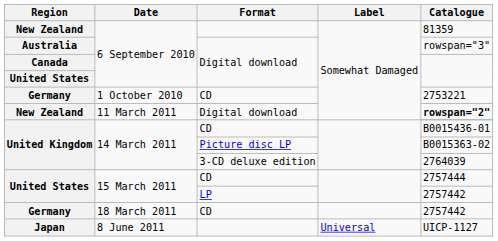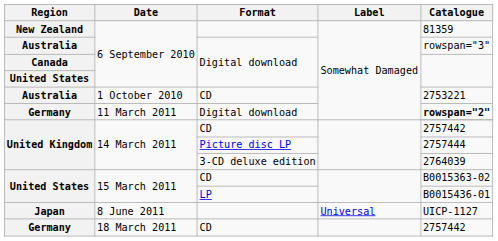(50, 95) Germany -> (50, 95) Australia
(50, 112) New Zealand -> (50, 112) Germany
(457, 128) B0015436-01 -> (444, 128) 2757442
(457, 145) B0015363-02 -> (444, 145) 2757444
(444, 178) 2757444 -> (457, 178) B0015363-02
(444, 194) 2757442 -> (457, 194) B0015436-01
rows swapped: (137, 211) <-> (131, 227)
